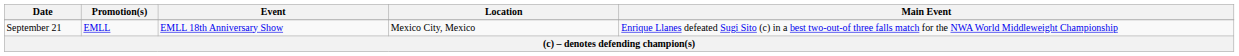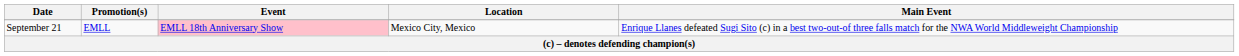(222, 28) no background -> (222, 28) pink background
